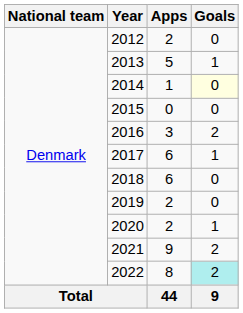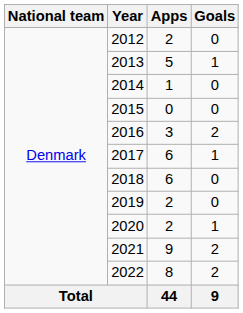(215, 86) lightyellow background -> (215, 86) no background
(215, 272) paleturquoise background -> (215, 272) no background
